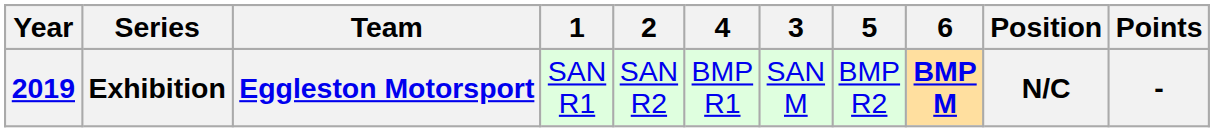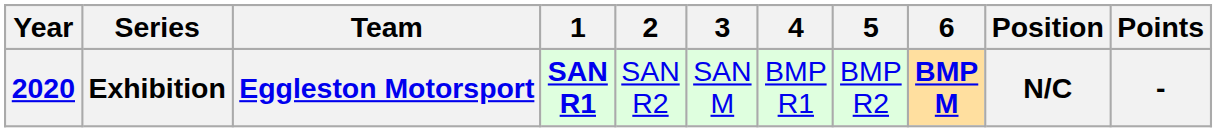columns swapped: (796, 27) <-> (722, 27)
(43, 88) 2019 -> (43, 88) 2020
(577, 88) normal -> (578, 88) bold
